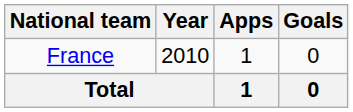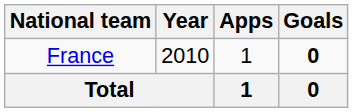(313, 55) normal -> (313, 55) bold
